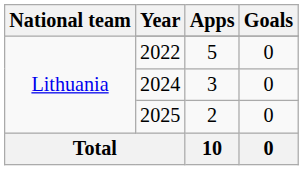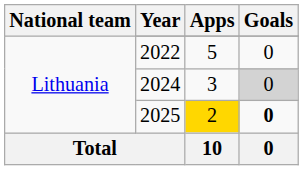(268, 84) no background -> (268, 84) lightgrey background
(212, 116) no background -> (212, 116) gold background
(268, 116) normal -> (268, 116) bold
